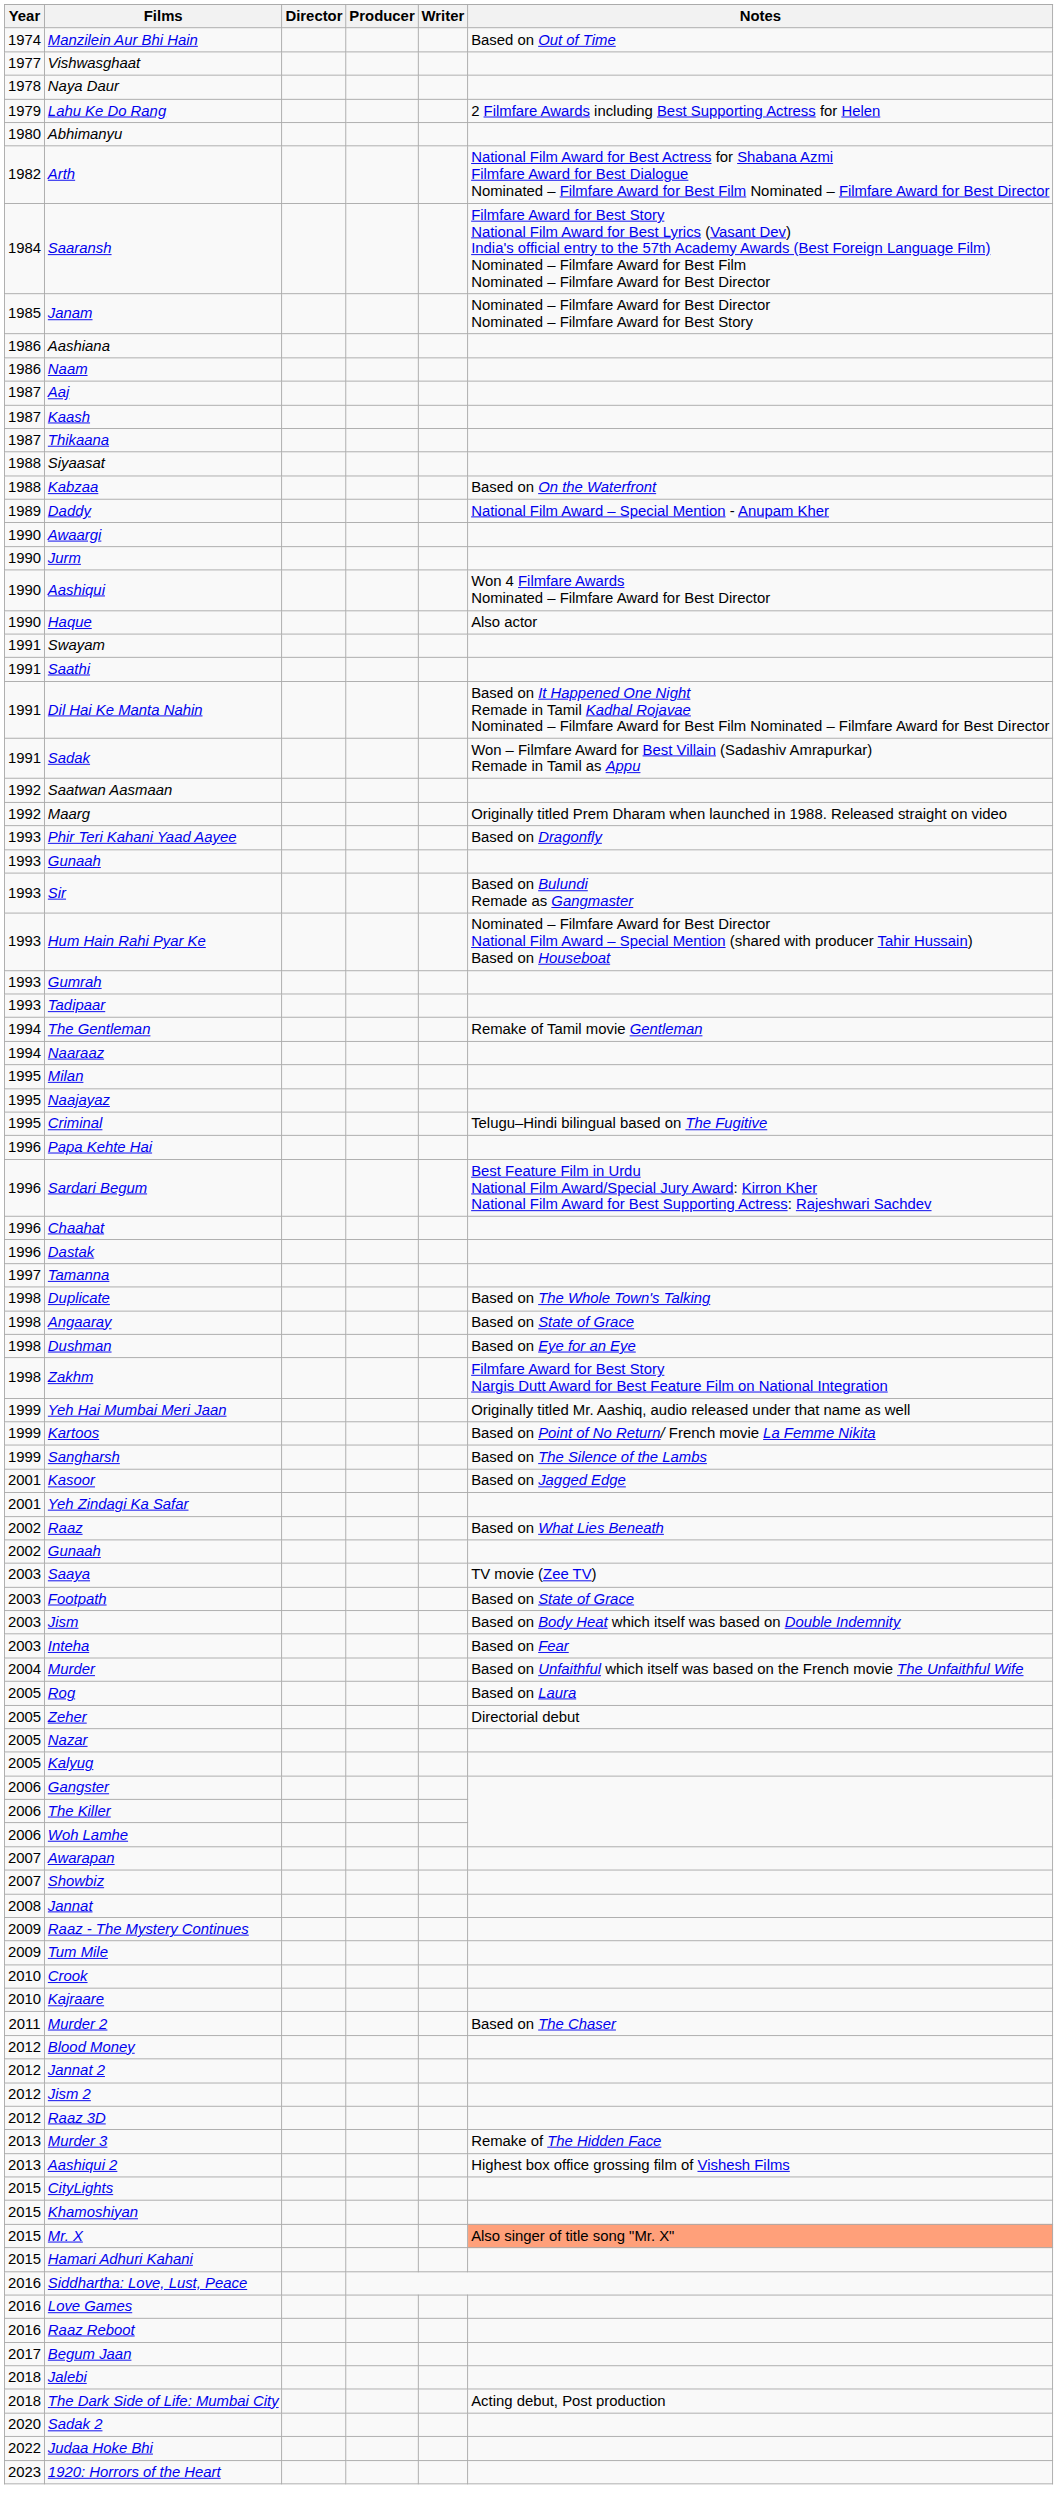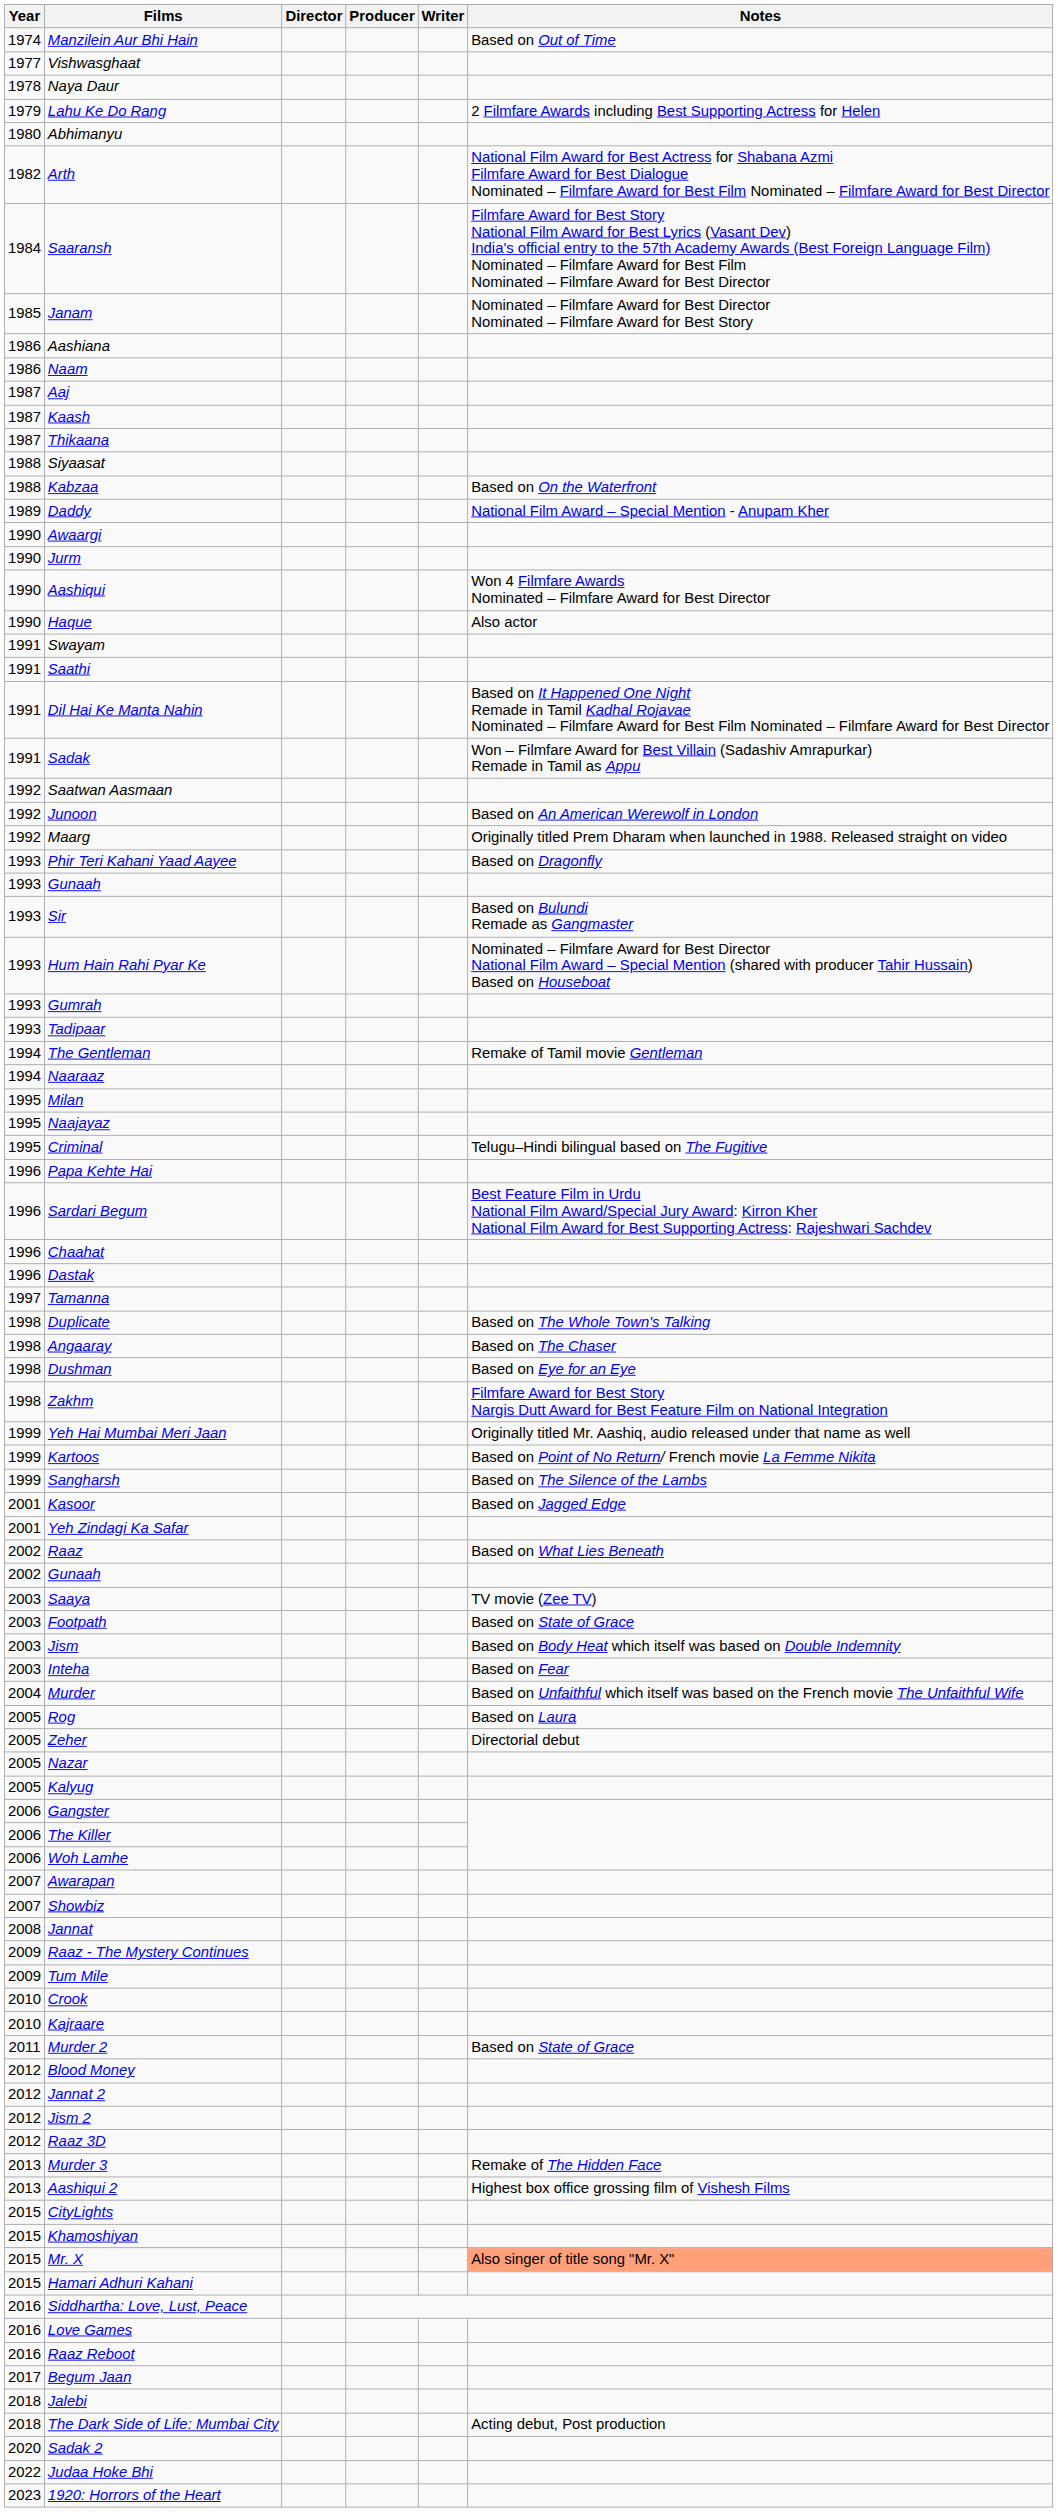+ row: (24, 814)
(553, 1322) Based on State of Grace -> (544, 1346) Based on The Chaser
(544, 2023) Based on The Chaser -> (553, 2047) Based on State of Grace
